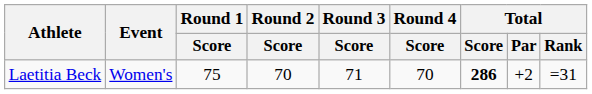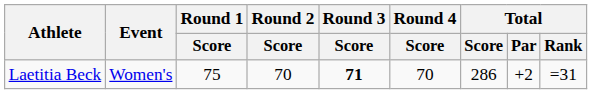(354, 74) normal -> (354, 74) bold
(484, 74) bold -> (484, 74) normal
